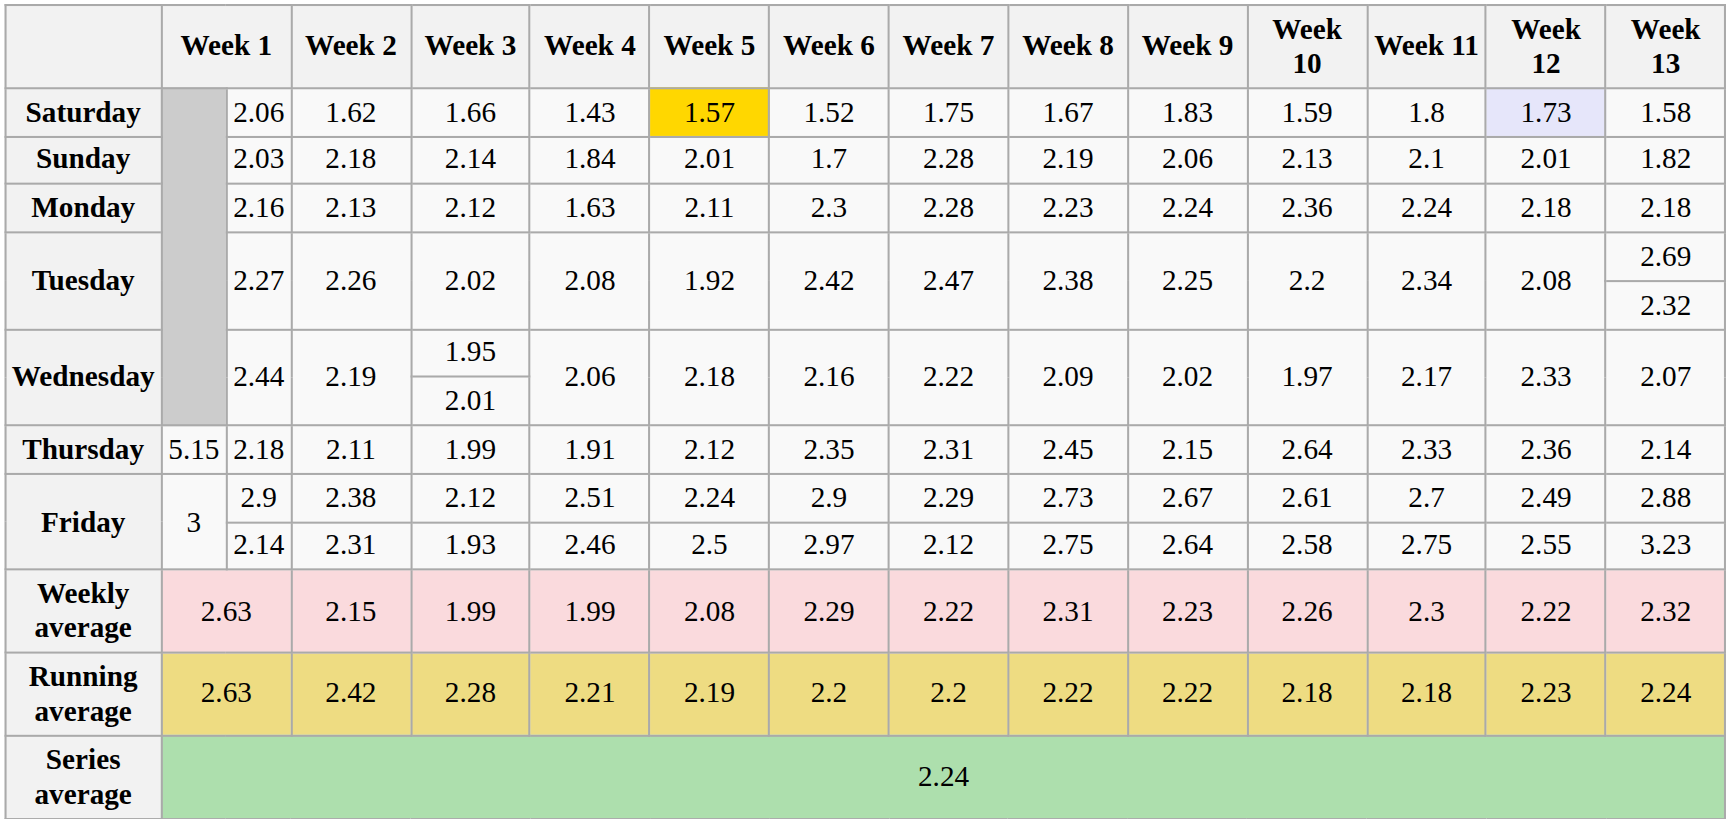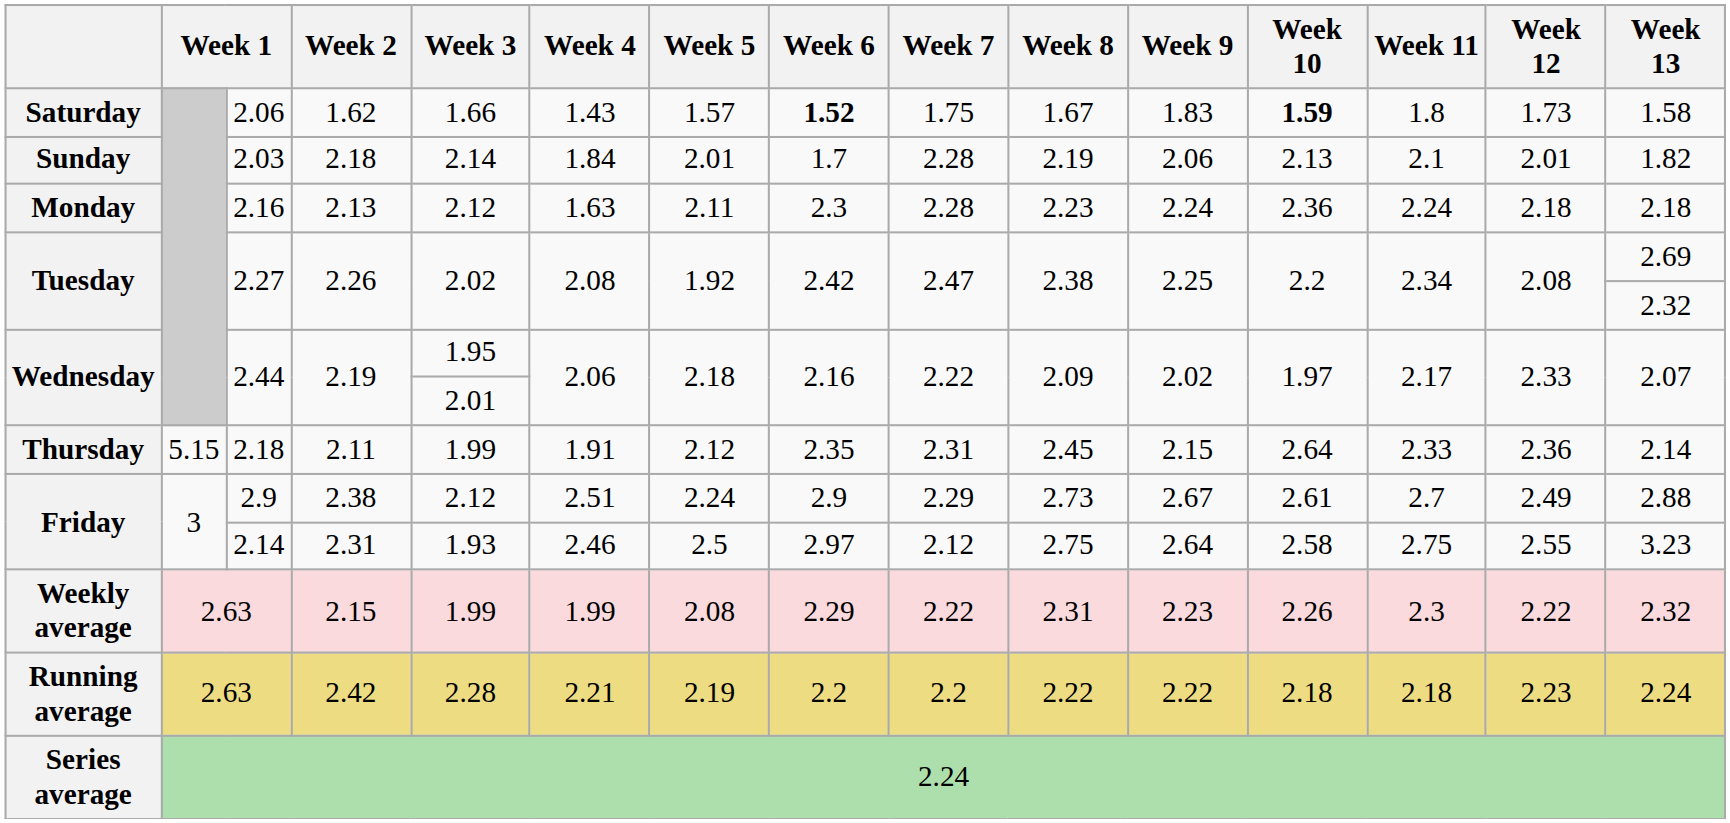(709, 111) gold background -> (709, 111) no background
(829, 111) normal -> (829, 111) bold
(1307, 111) normal -> (1307, 111) bold
(1546, 111) lavender background -> (1546, 111) no background
